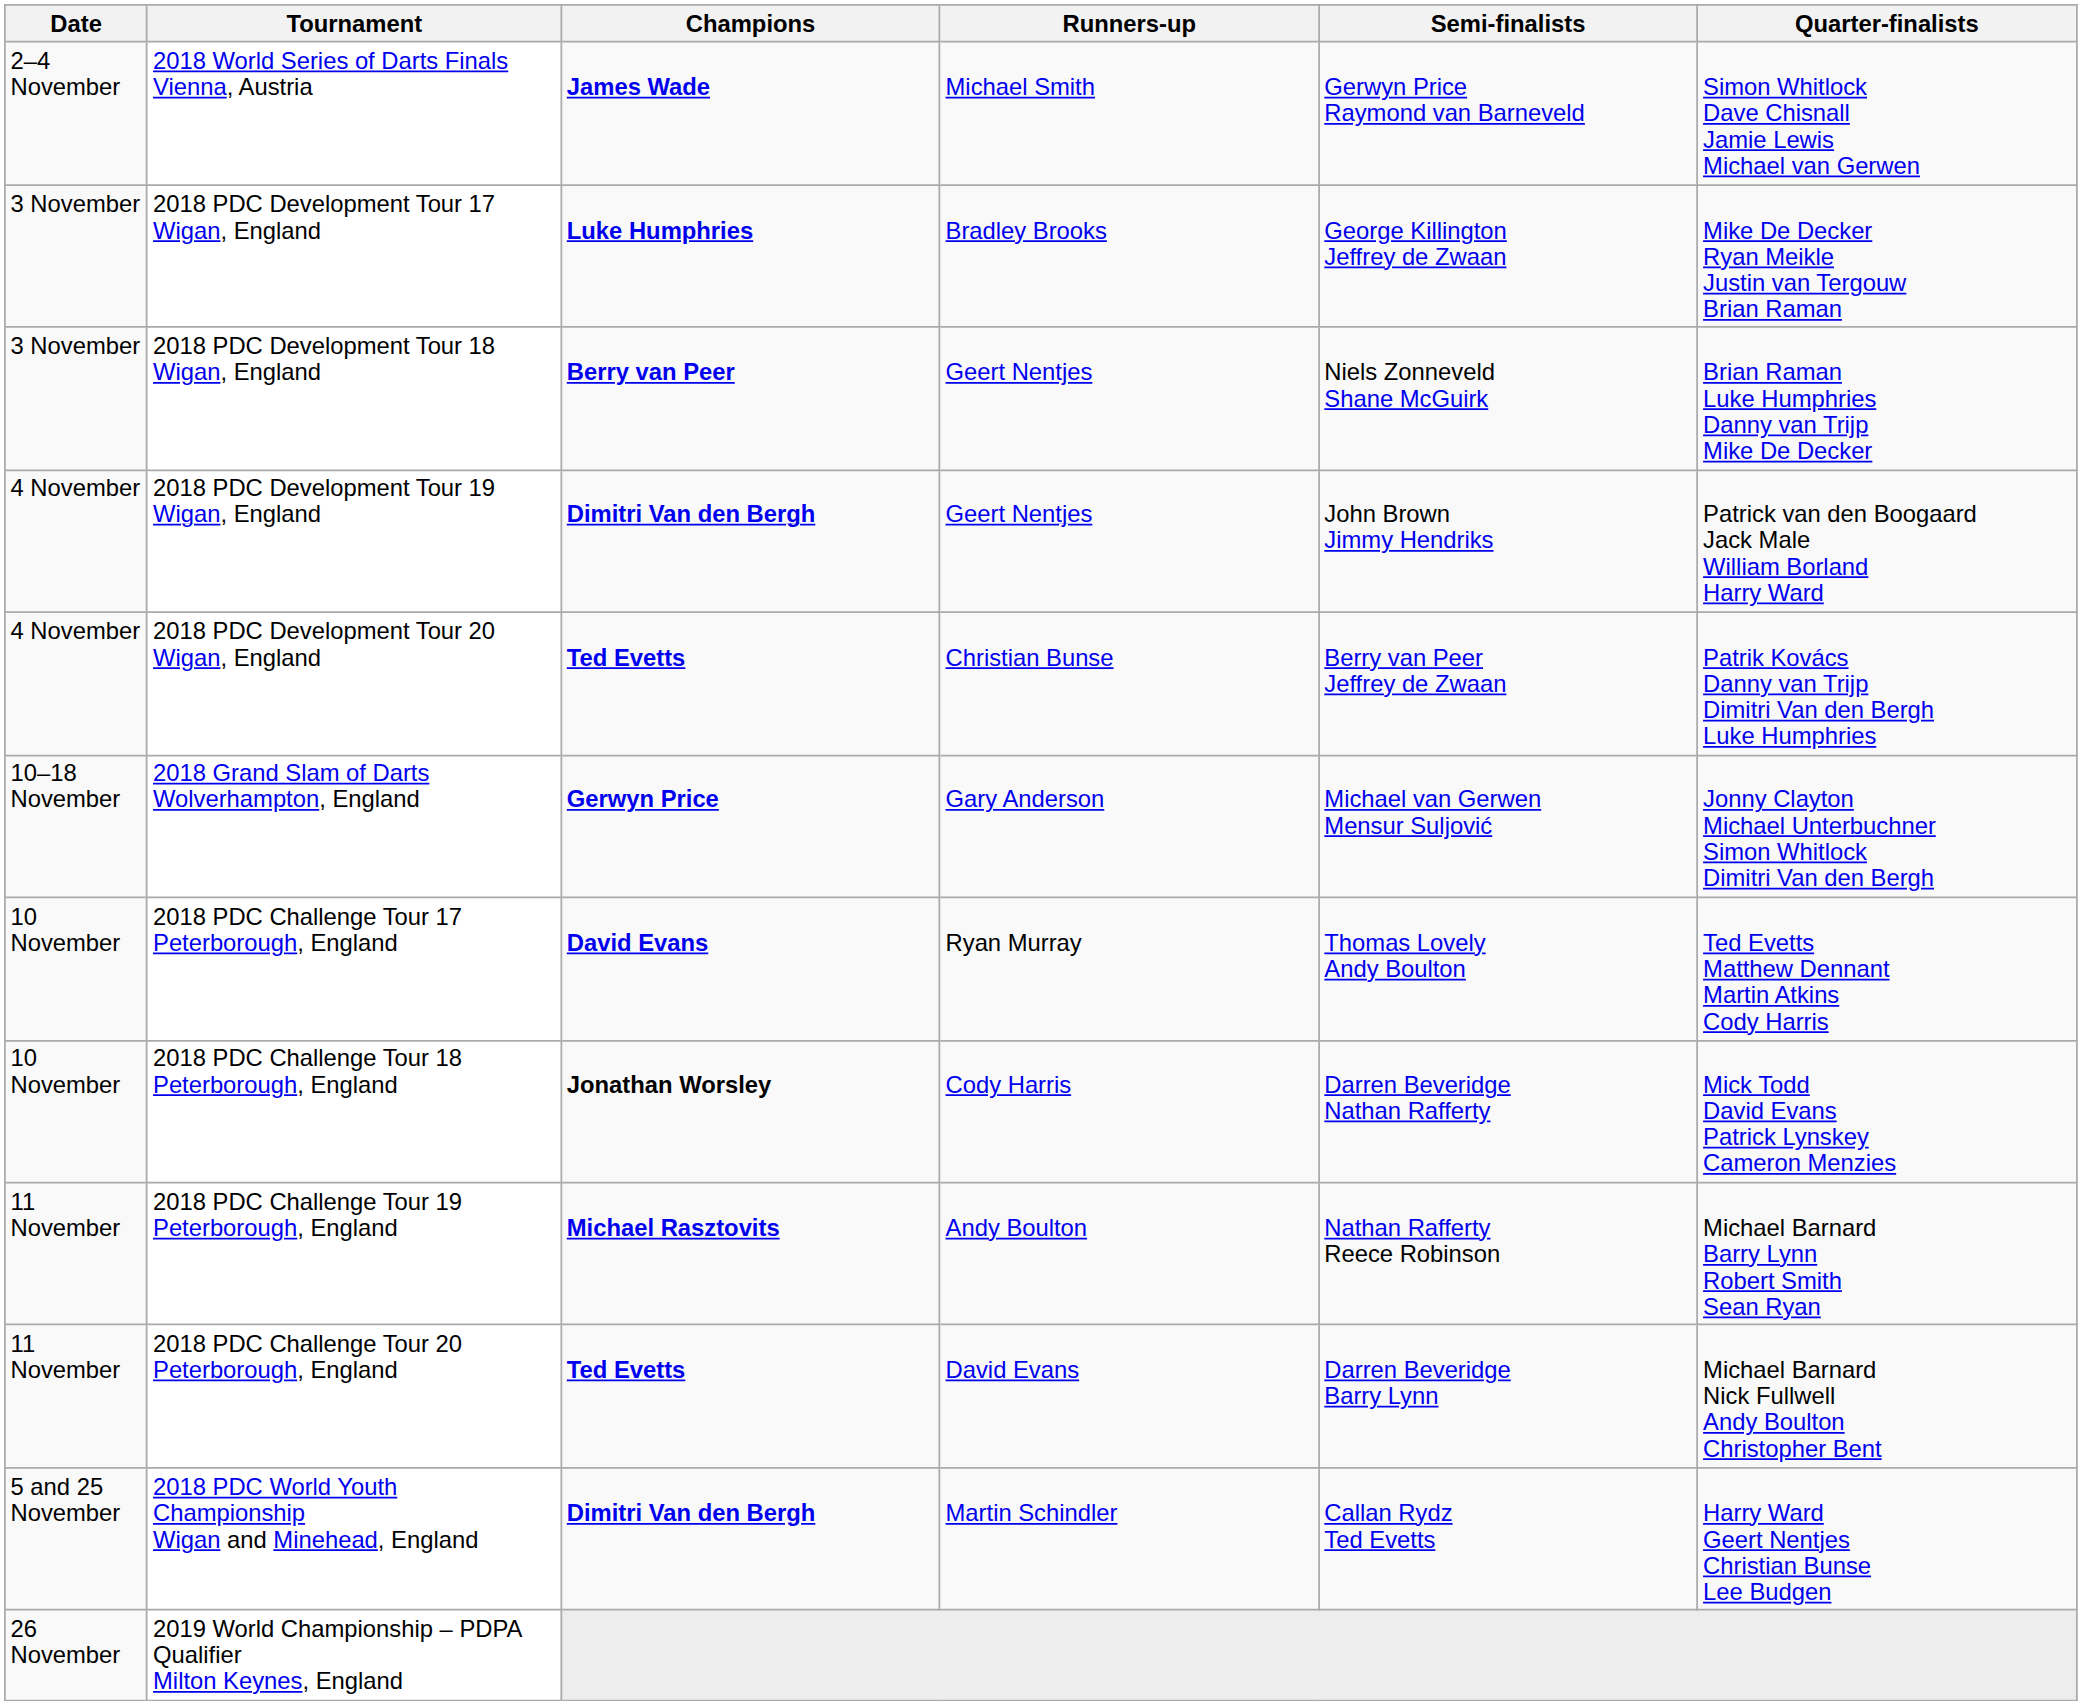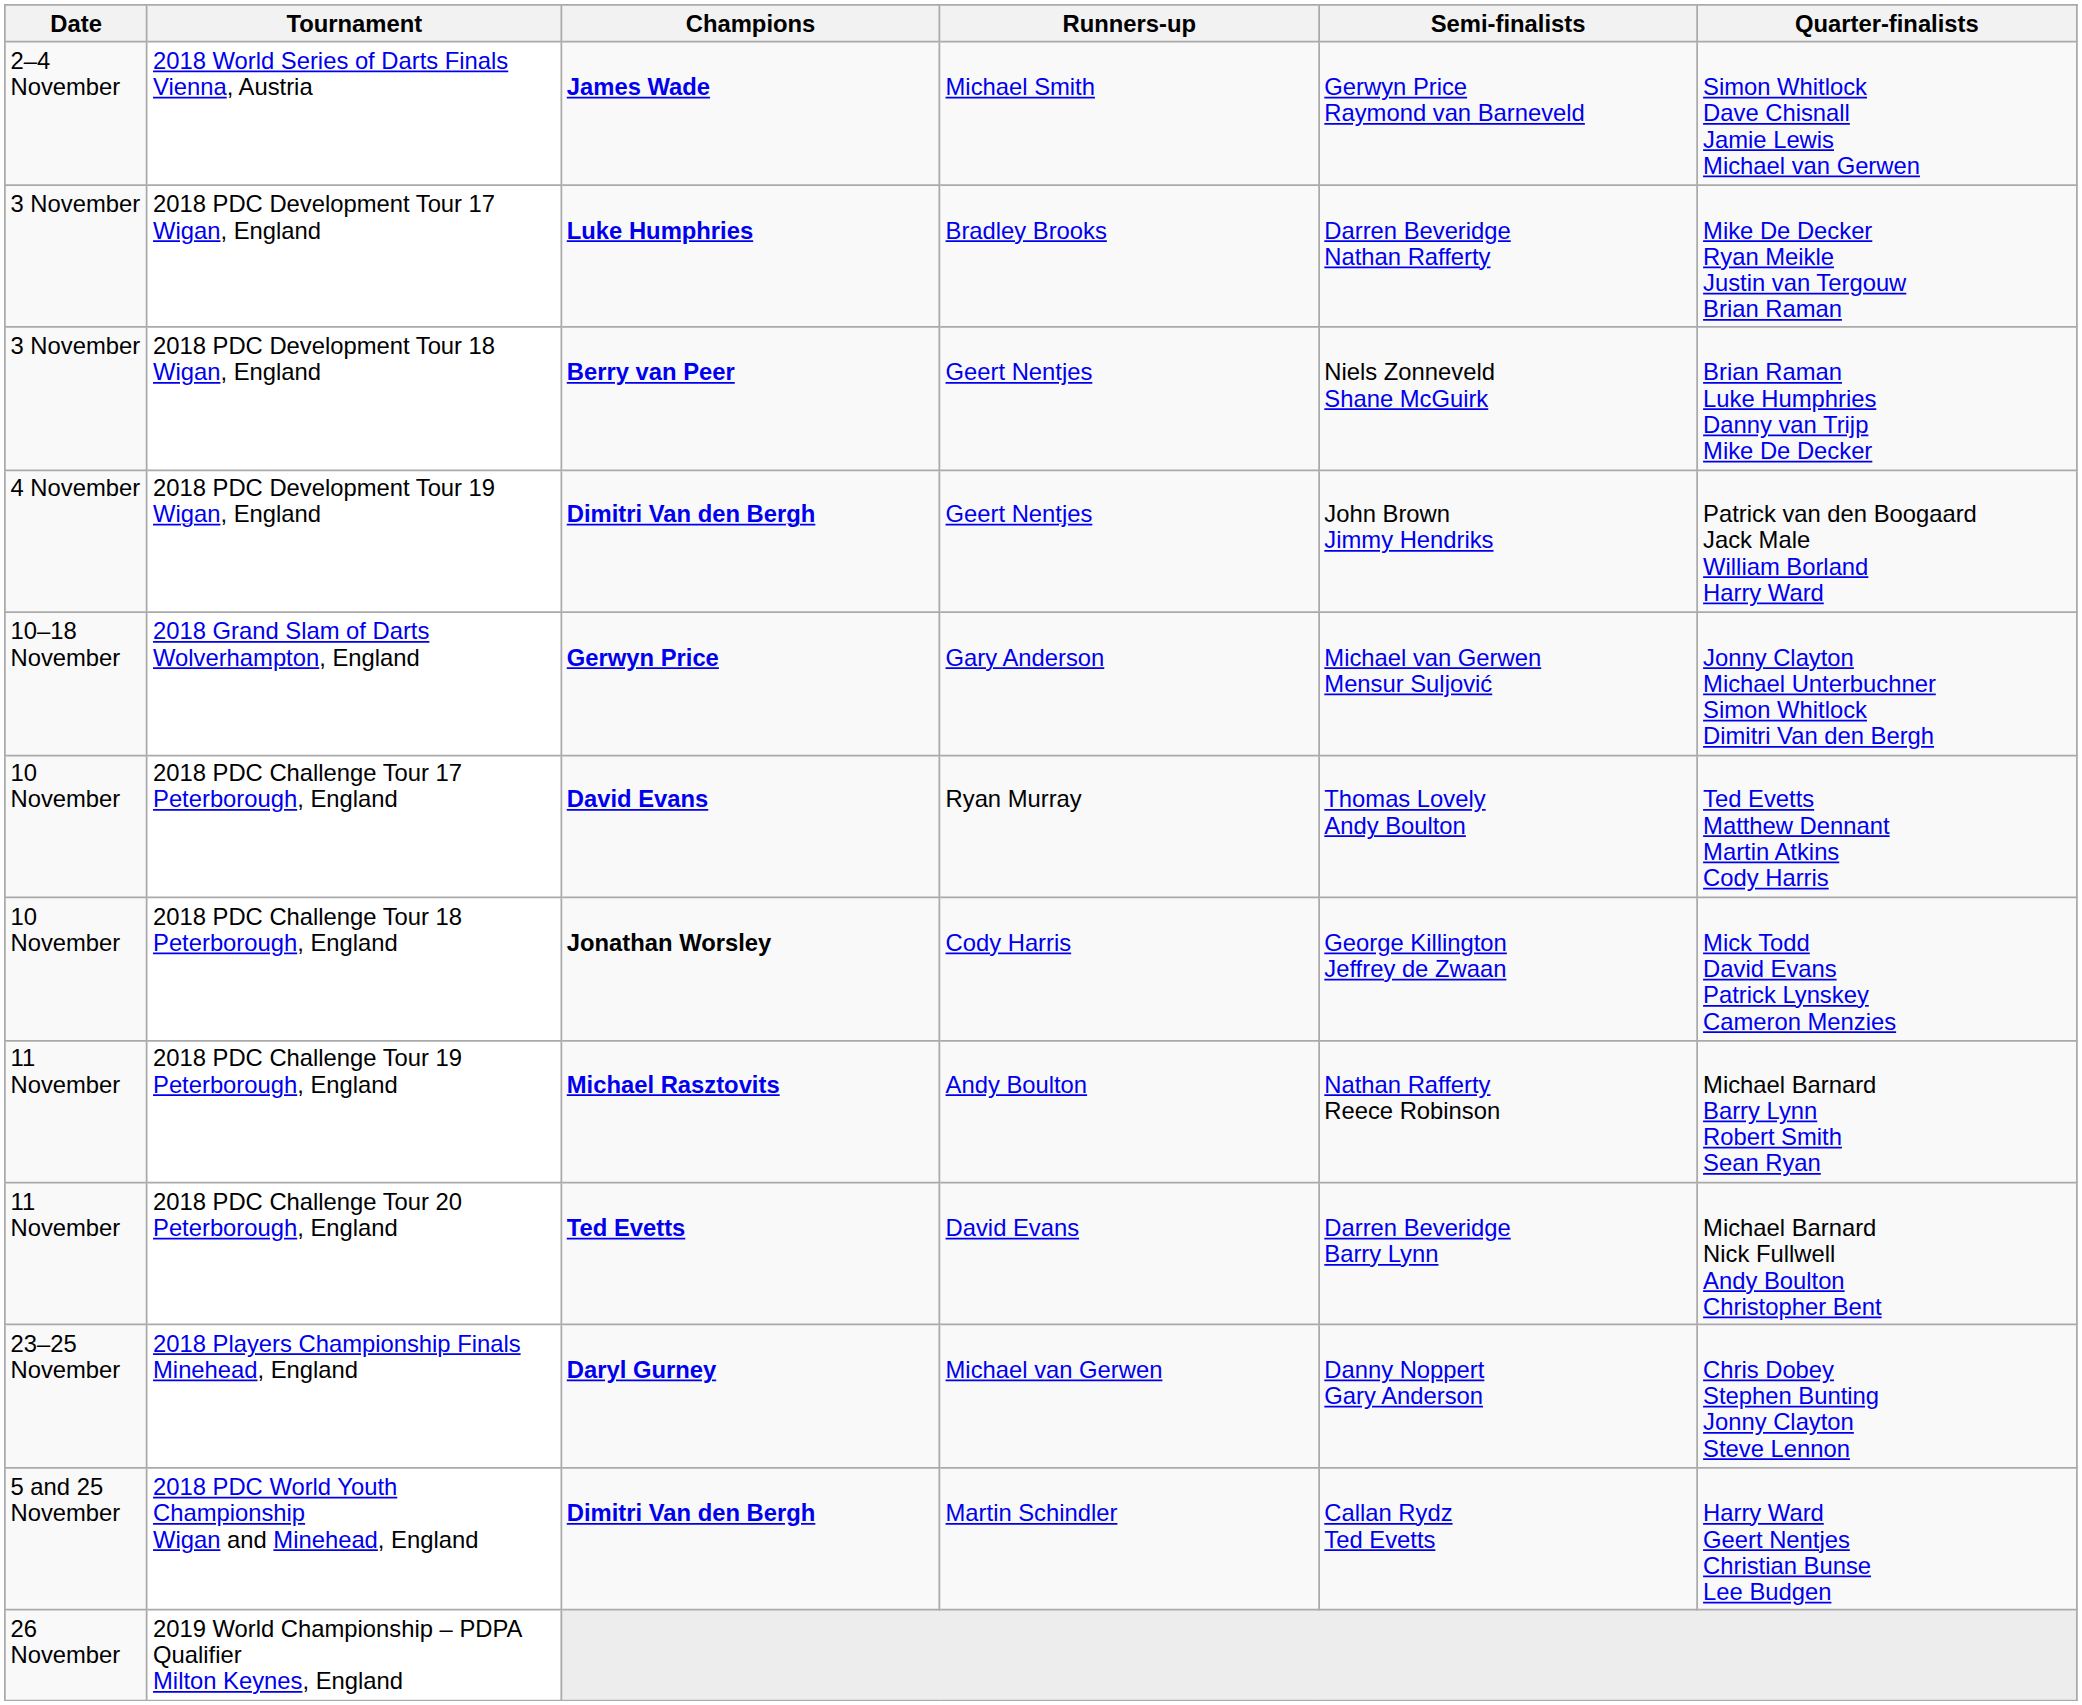(1416, 243) George Killington Jeffrey de Zwaan -> (1418, 243) Darren Beveridge Nathan Rafferty
- row: (324, 644)
(1418, 1098) Darren Beveridge Nathan Rafferty -> (1416, 955) George Killington Jeffrey de Zwaan
+ row: (337, 1357)
